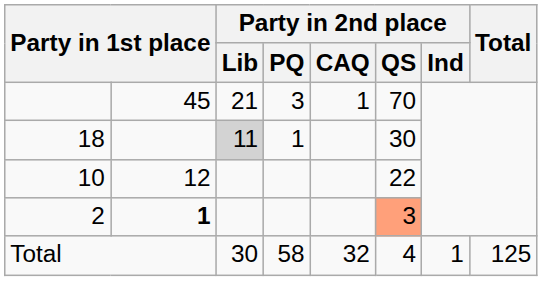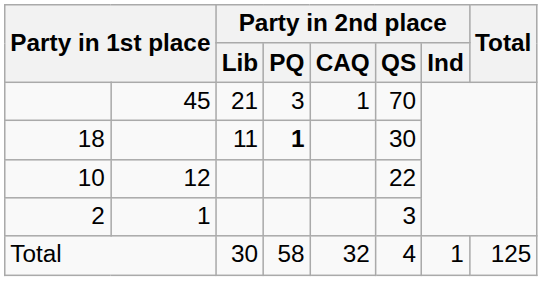(246, 139) lightgrey background -> (246, 139) no background
(298, 139) normal -> (298, 139) bold
(204, 216) bold -> (204, 216) normal
(409, 216) lightsalmon background -> (409, 216) no background
